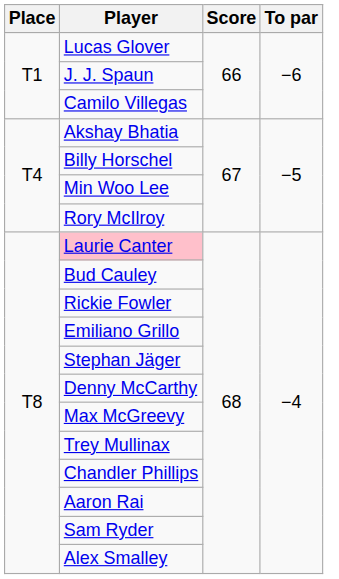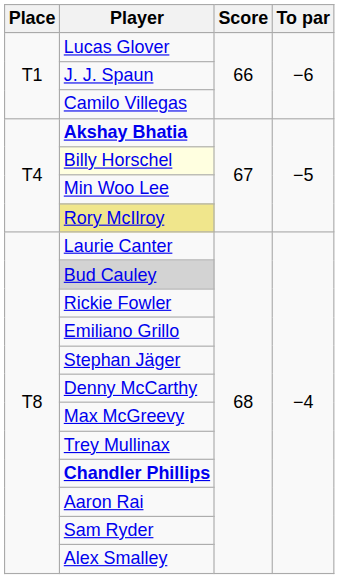(121, 132) normal -> (126, 132) bold
(118, 160) no background -> (118, 160) lightyellow background
(114, 217) no background -> (114, 217) khaki background
(118, 246) pink background -> (118, 246) no background
(110, 274) no background -> (110, 274) lightgrey background
(131, 473) normal -> (137, 473) bold
